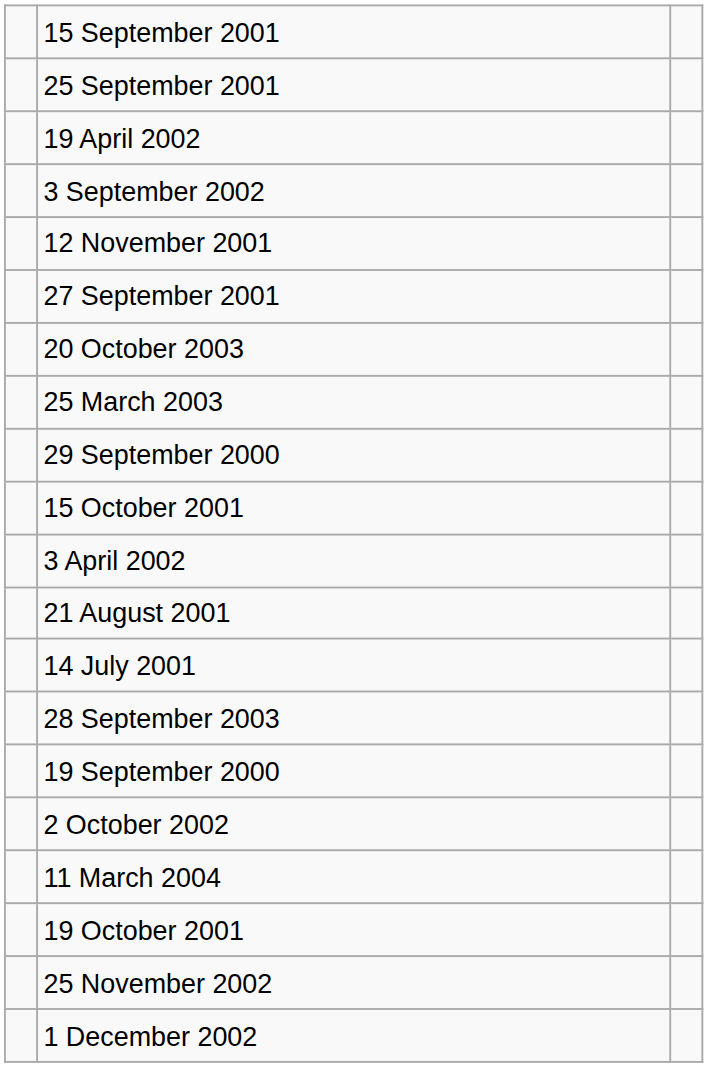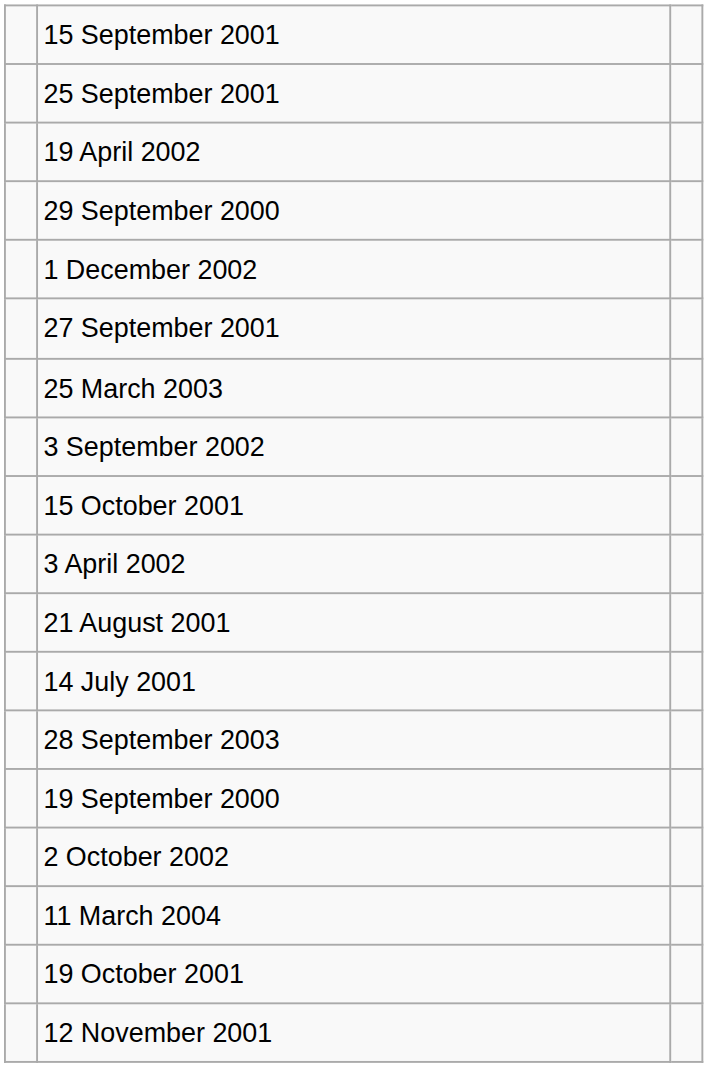rows swapped: (154, 191) <-> (162, 455)
rows swapped: (150, 1036) <-> (158, 243)
- row: (144, 349)
- row: (158, 983)
